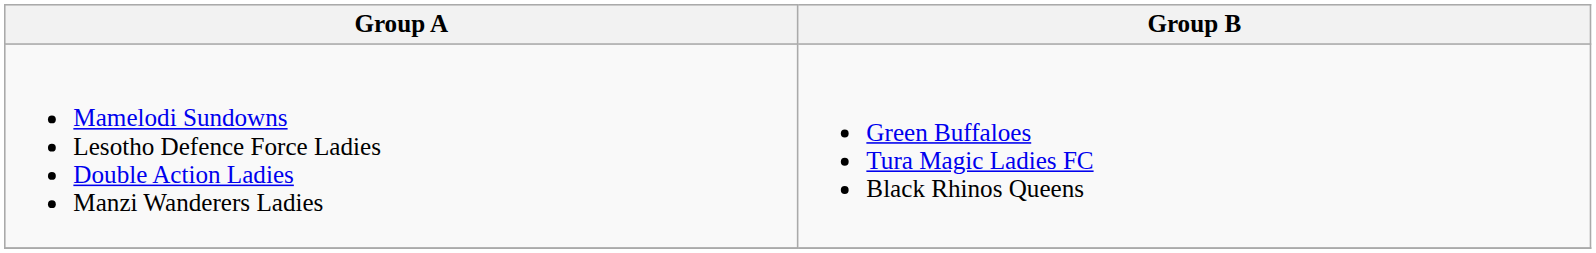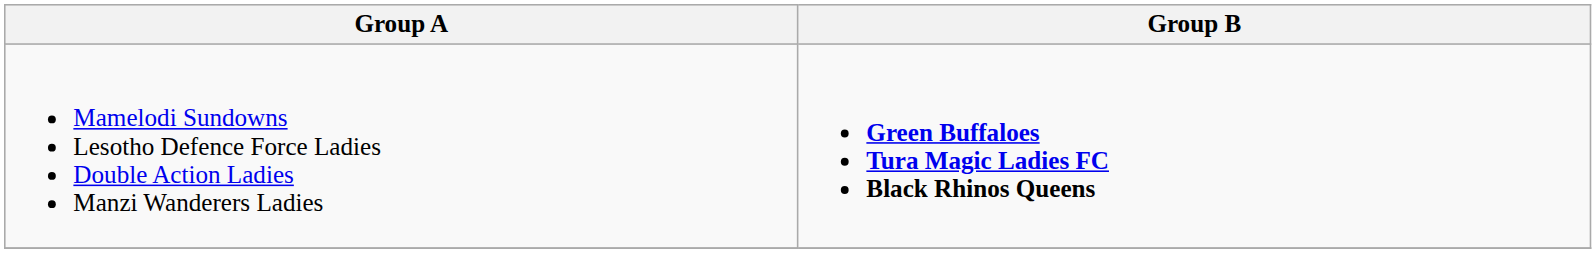(1194, 160) normal -> (1194, 160) bold
